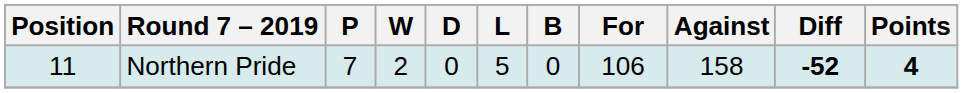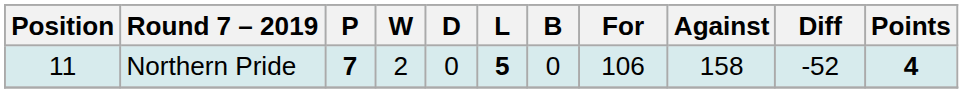(350, 66) normal -> (350, 66) bold
(502, 66) normal -> (502, 66) bold
(820, 66) bold -> (820, 66) normal
